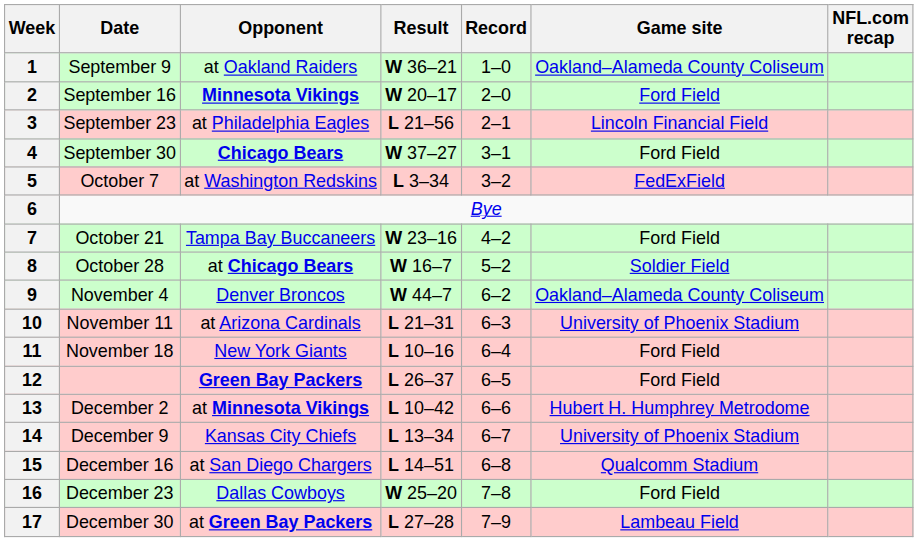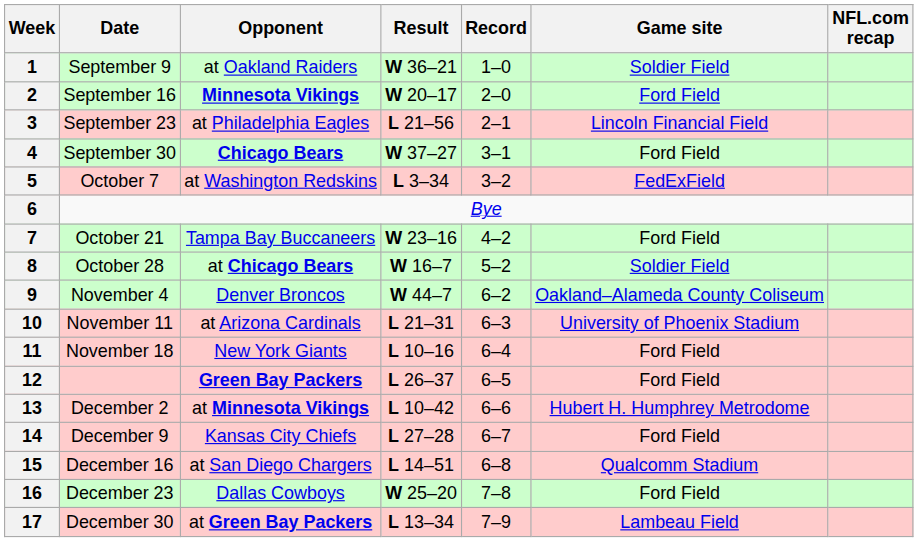(680, 67) Oakland–Alameda County Coliseum -> (680, 67) Soldier Field
(421, 436) L 13–34 -> (421, 436) L 27–28
(680, 436) University of Phoenix Stadium -> (680, 436) Ford Field
(421, 522) L 27–28 -> (421, 522) L 13–34
